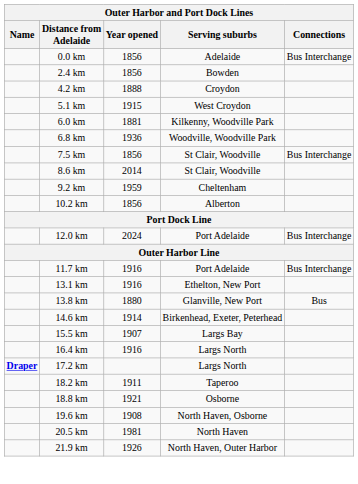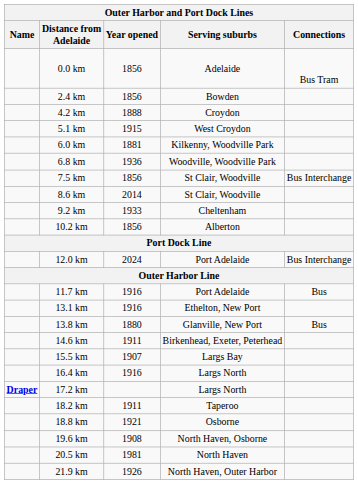(319, 57) Bus Interchange -> (319, 80) Bus Tram
(132, 187) 1959 -> (132, 210) 1933
(319, 268) Bus Interchange -> (319, 292) Bus
(132, 317) 1914 -> (132, 341) 1911
